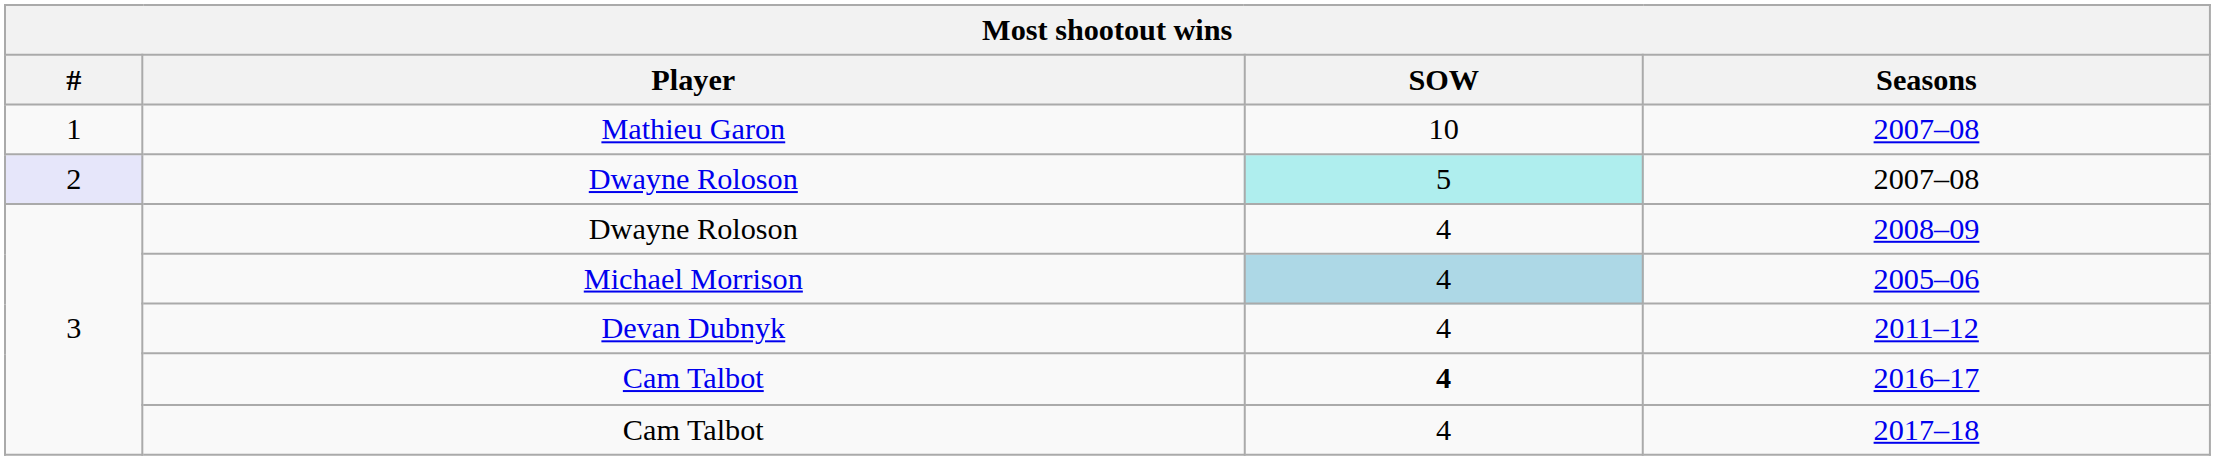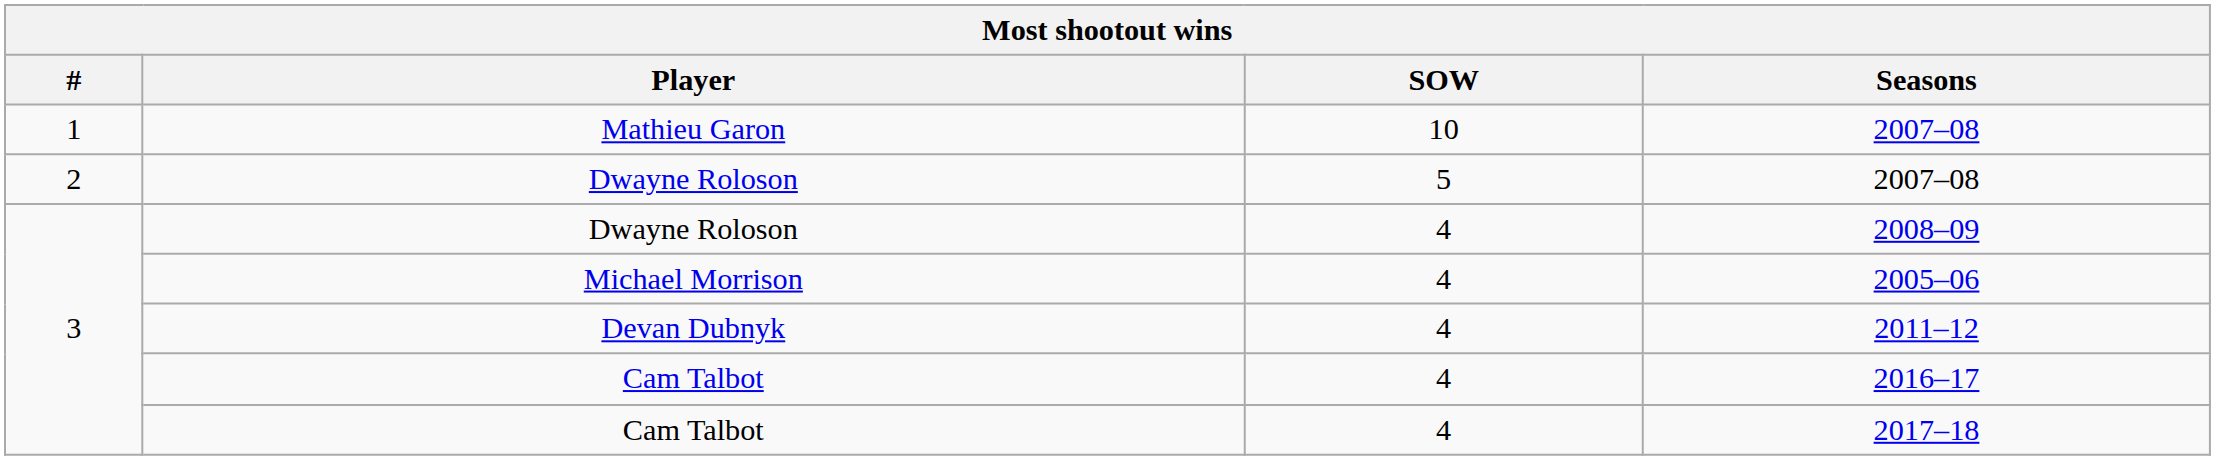(74, 179) lavender background -> (74, 179) no background
(1444, 179) paleturquoise background -> (1444, 179) no background
(1444, 278) lightblue background -> (1444, 278) no background
(1444, 378) bold -> (1444, 378) normal
